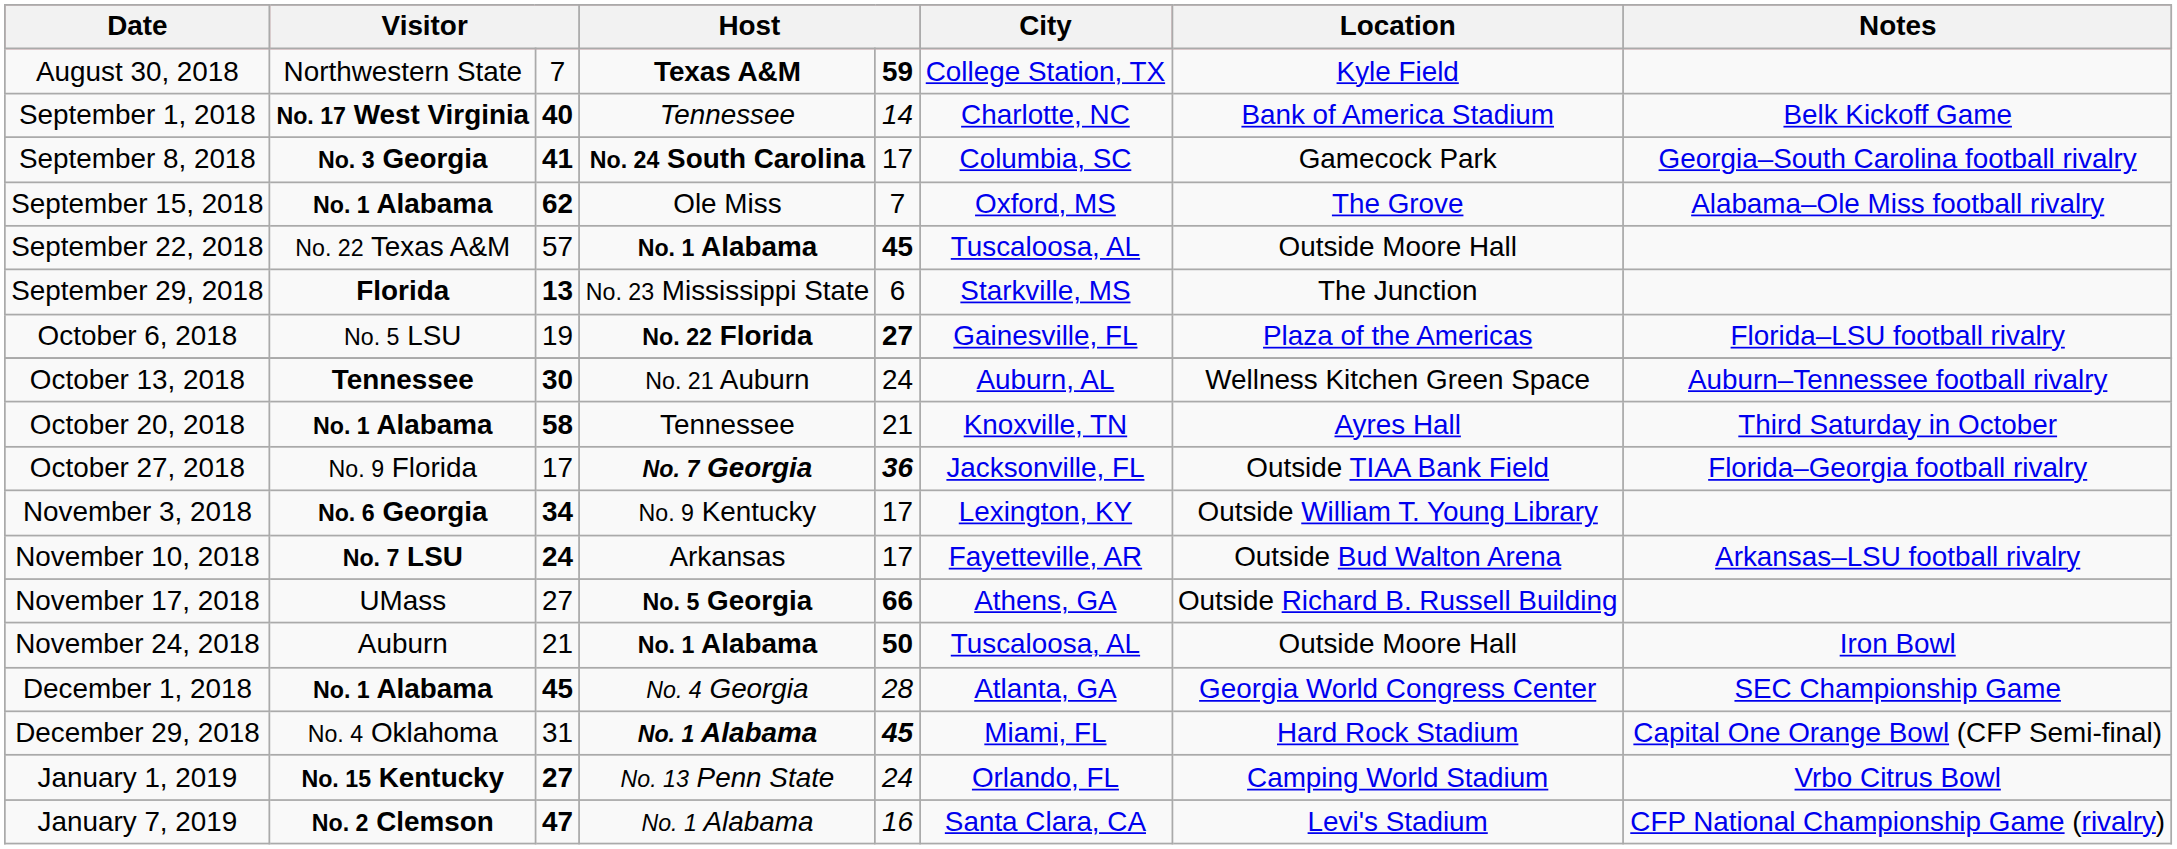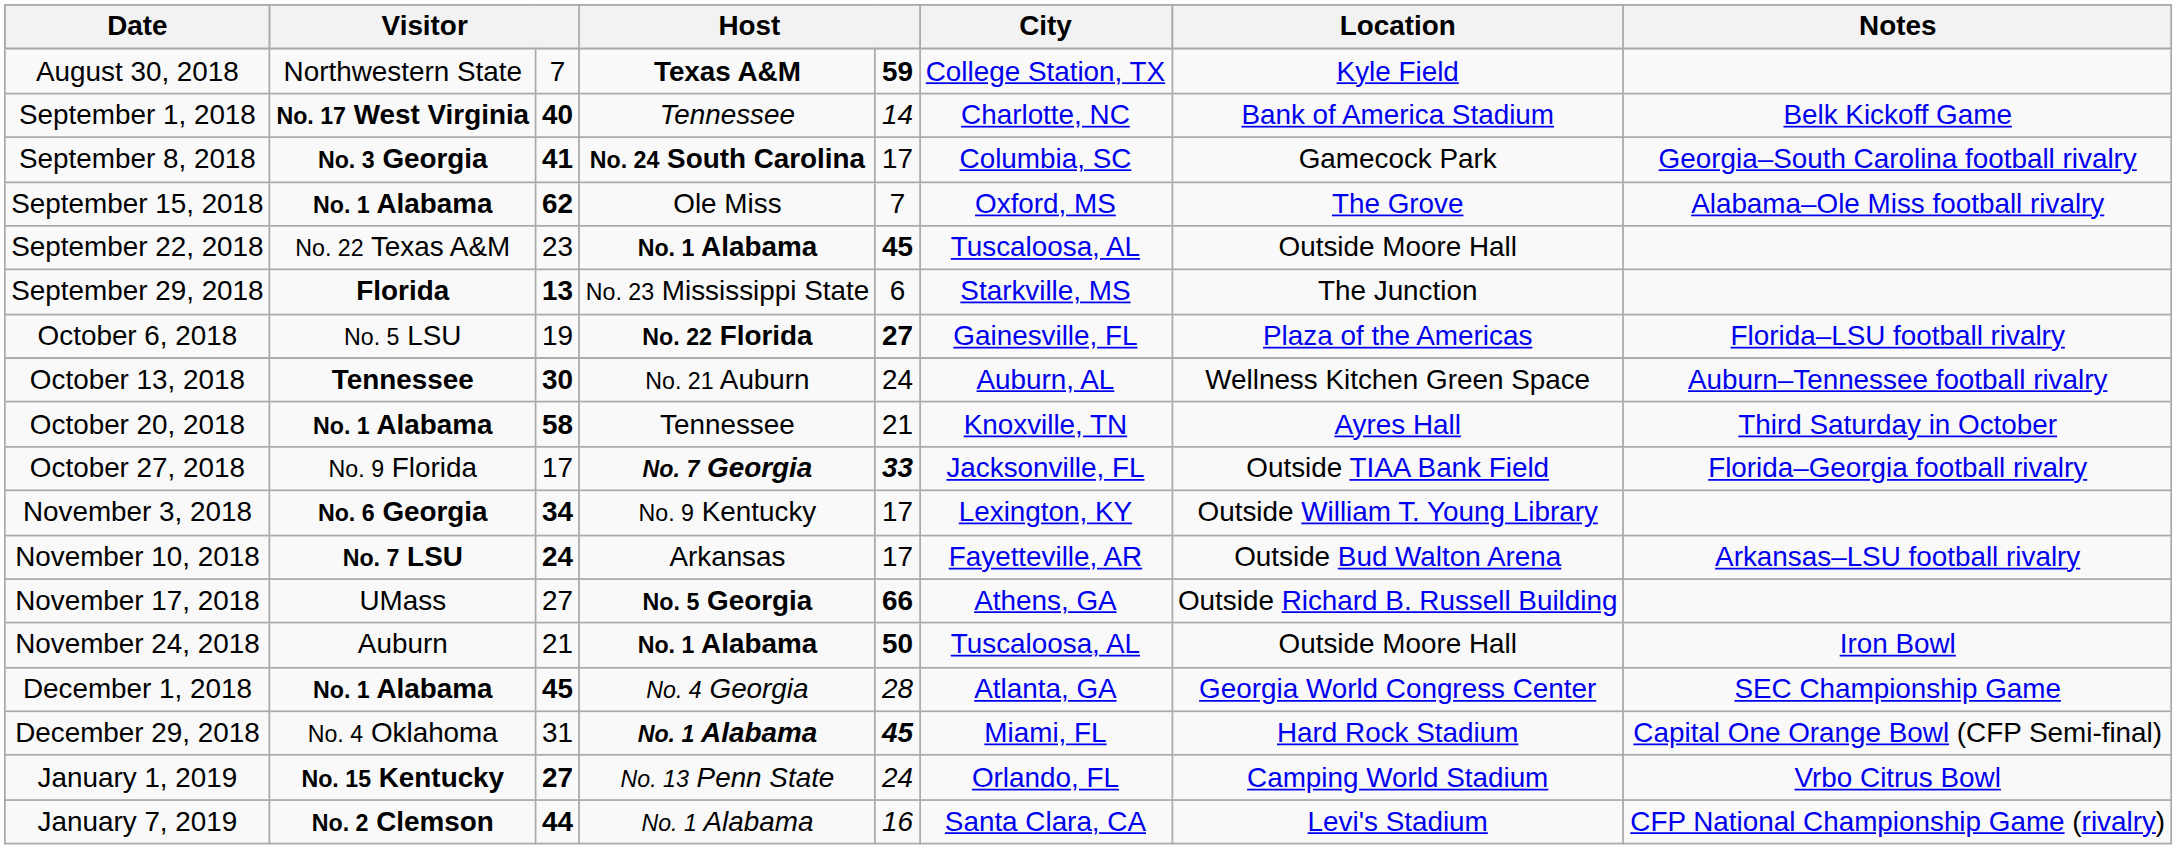(557, 247) 57 -> (557, 247) 23
(897, 468) 36 -> (897, 468) 33
(557, 821) 47 -> (557, 821) 44
